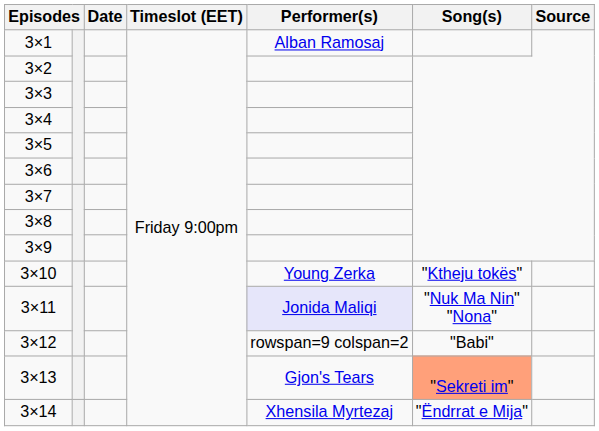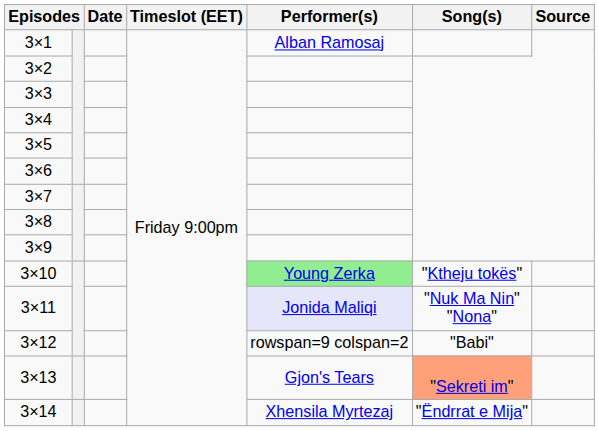(329, 273) no background -> (329, 273) lightgreen background
